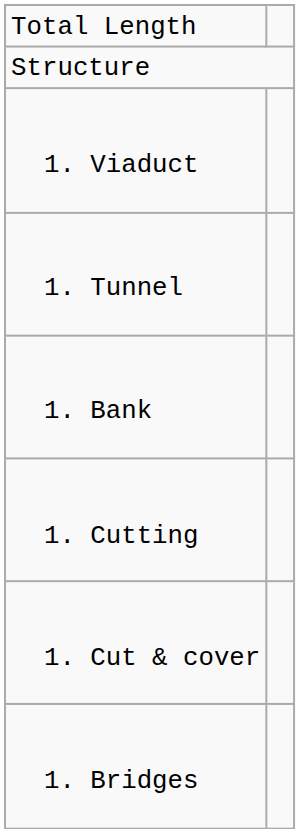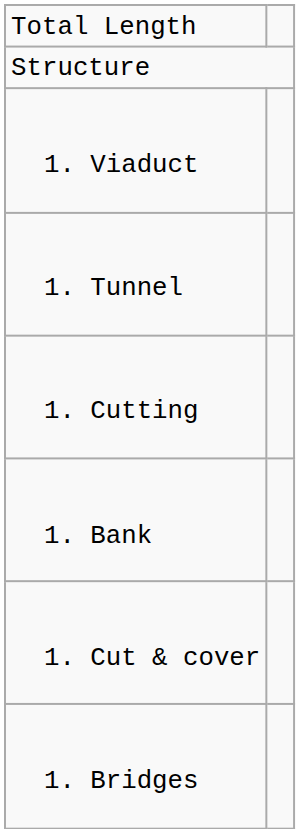rows swapped: (136, 535) <-> (136, 412)
